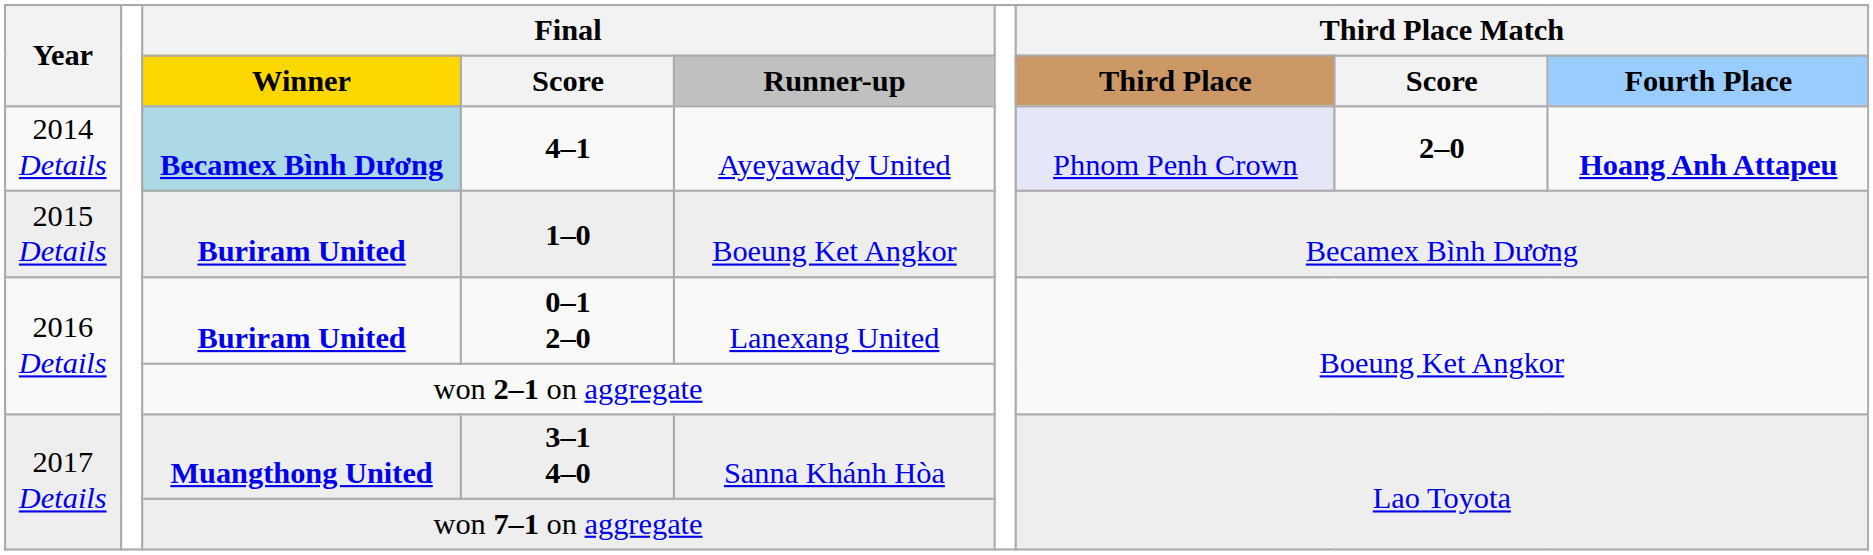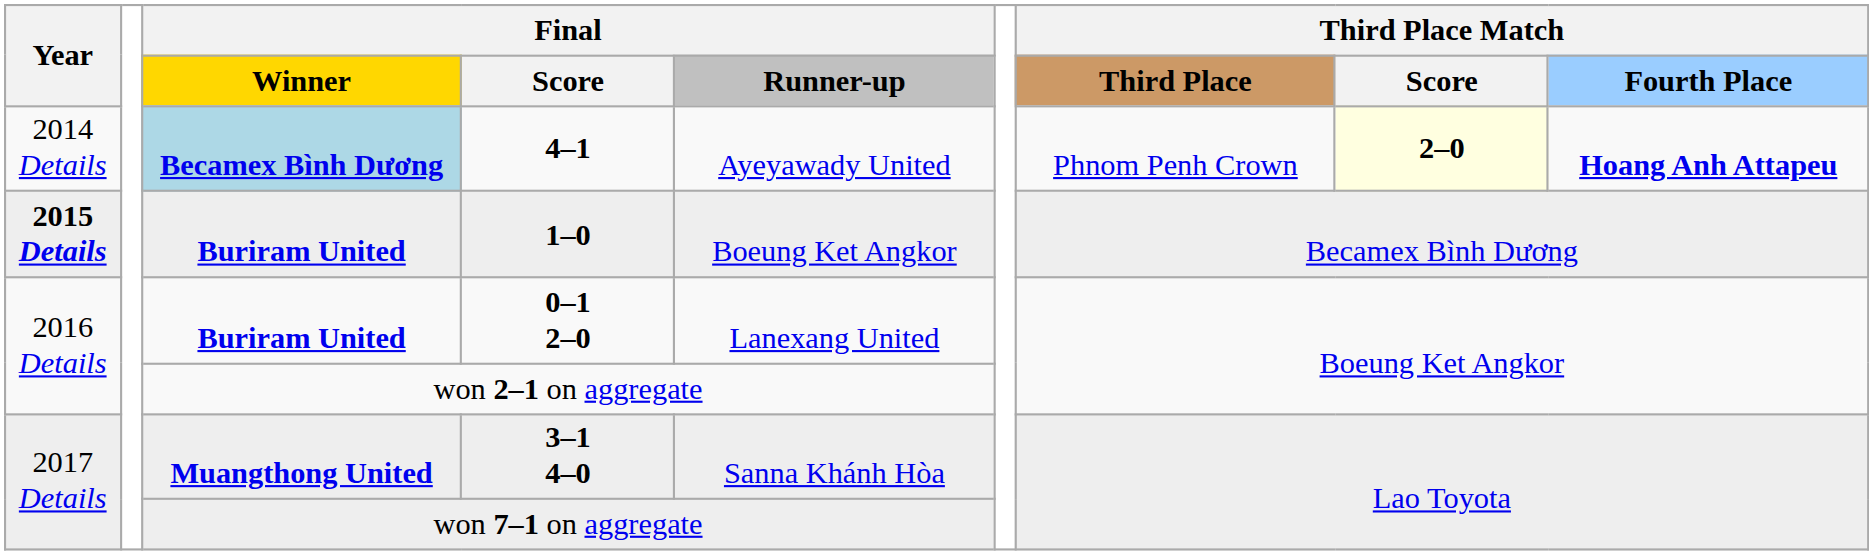(1175, 166) lavender background -> (1175, 166) no background
(1442, 148) no background -> (1442, 148) lightyellow background
(63, 234) normal -> (63, 234) bold
